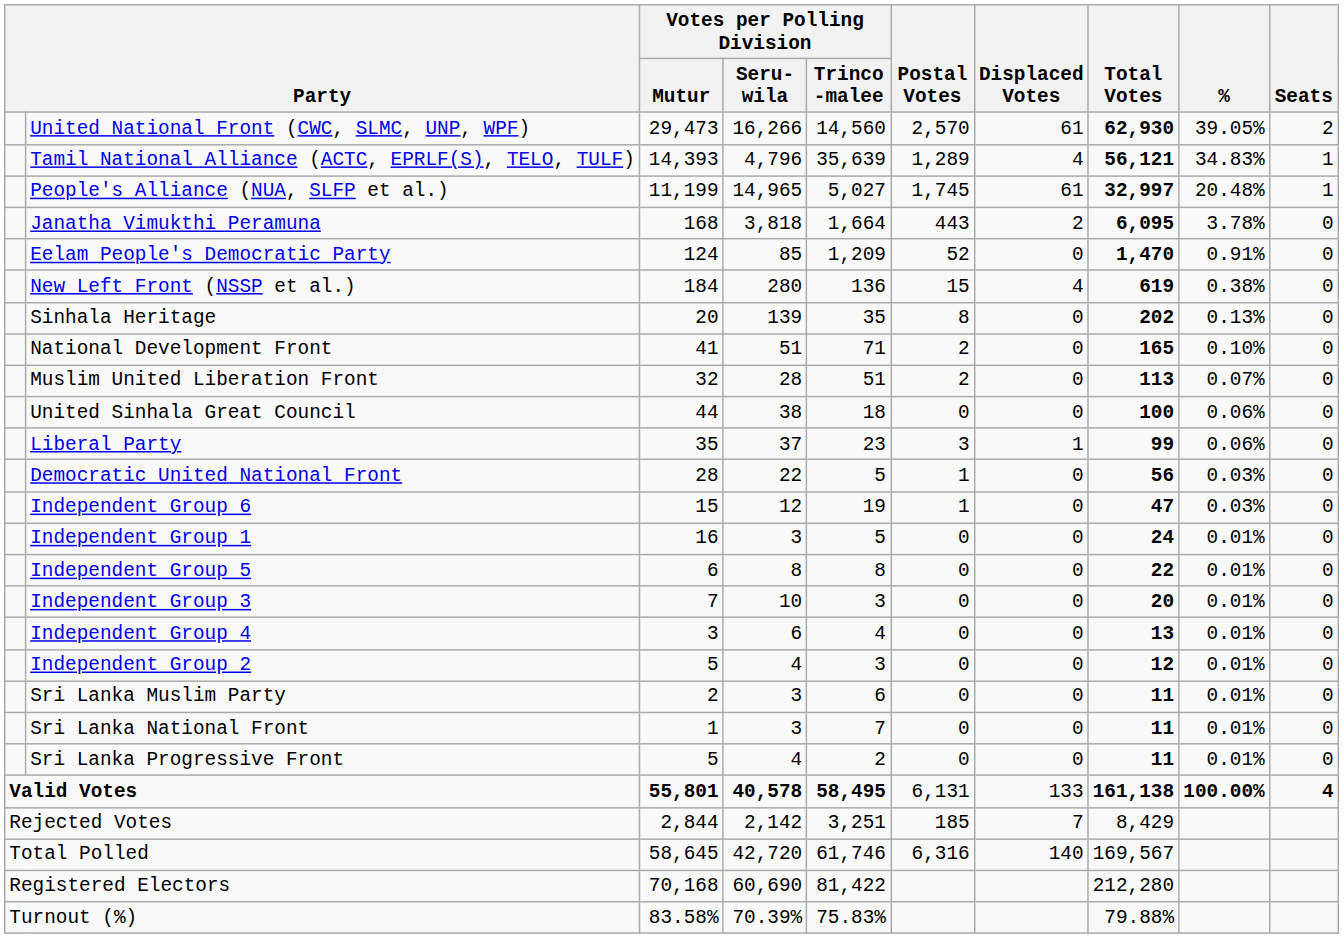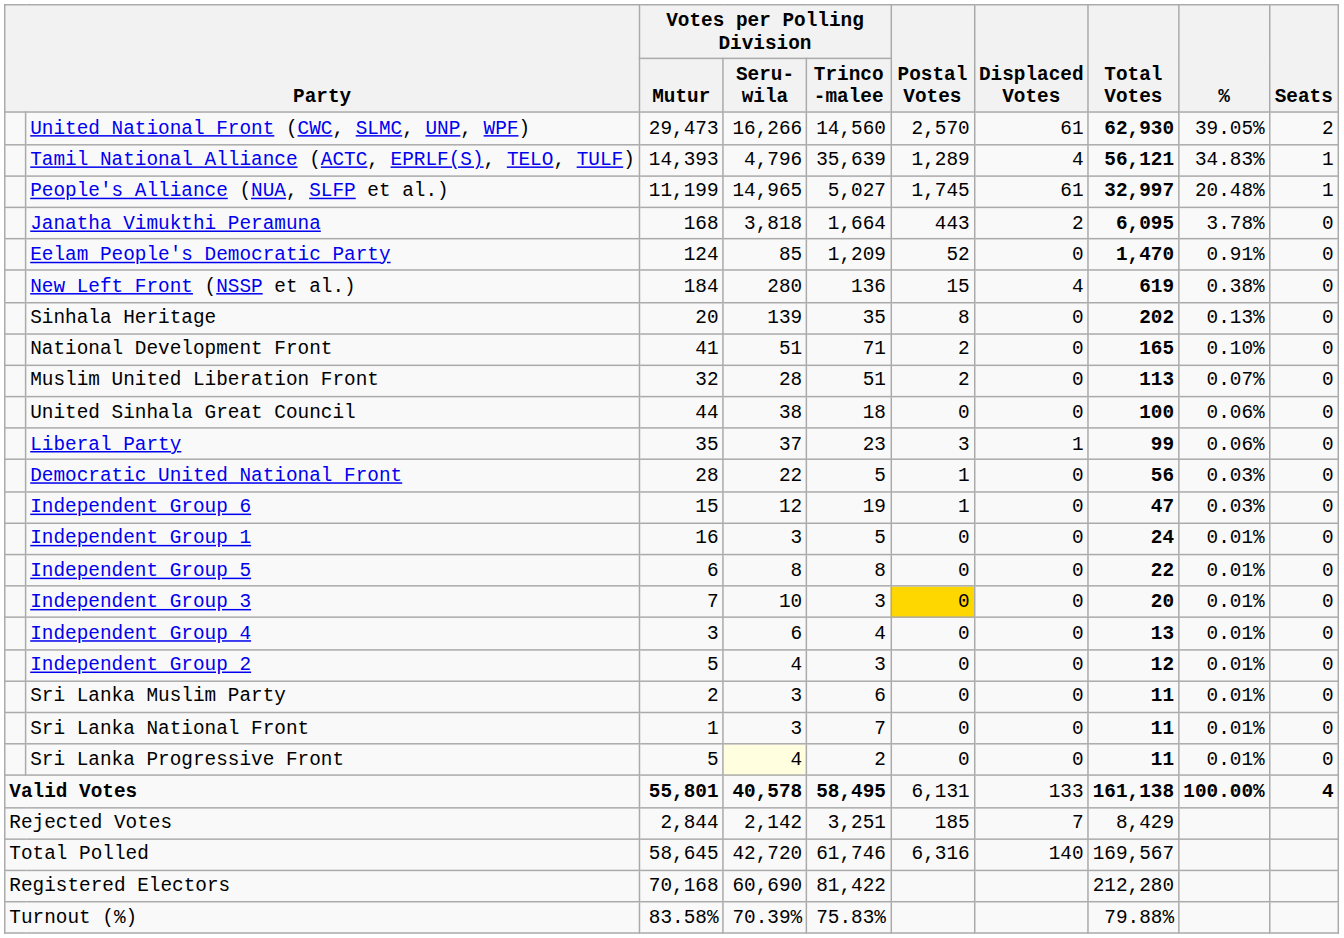(964, 602) no background -> (964, 602) gold background
(796, 760) no background -> (796, 760) lightyellow background
